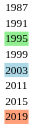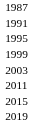(16, 38) lightgreen background -> (16, 38) no background
(16, 70) lightblue background -> (16, 70) no background
(16, 117) lightsalmon background -> (16, 117) no background
